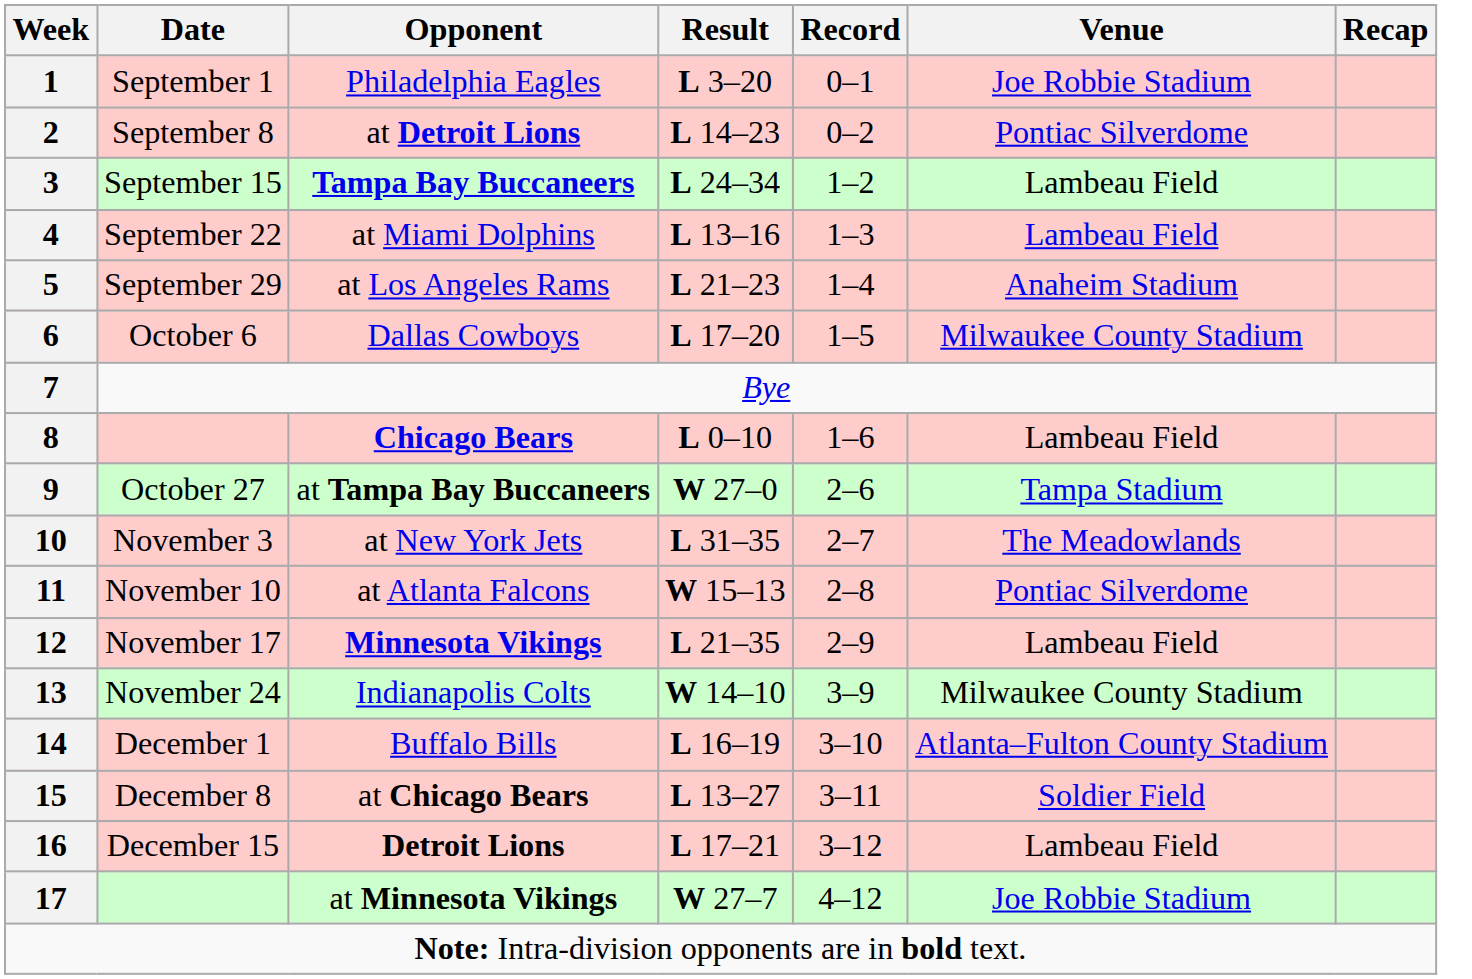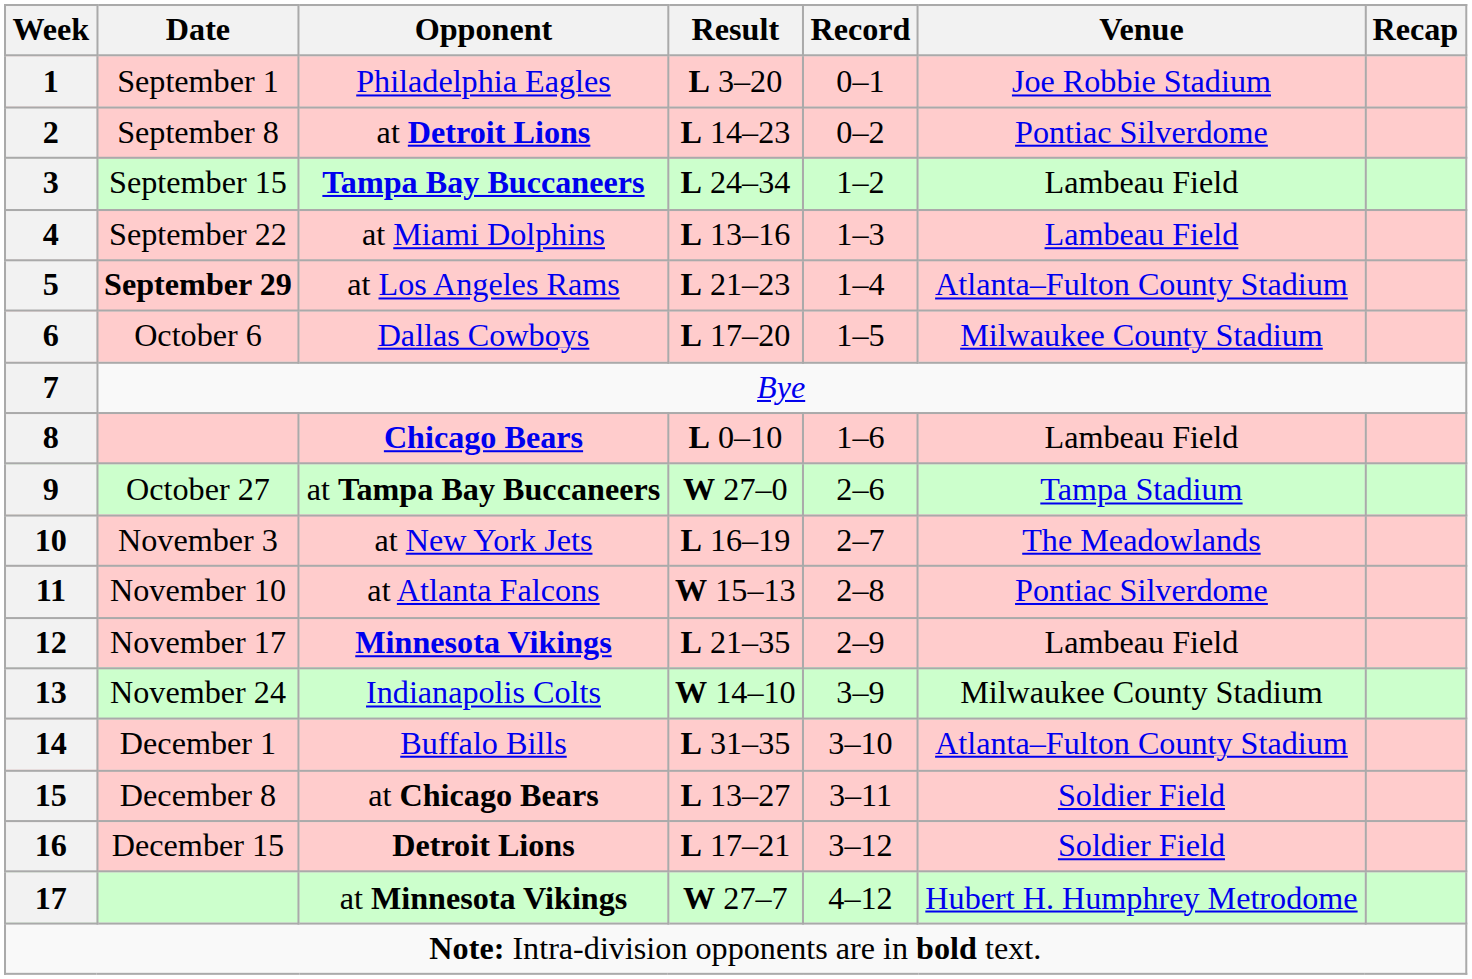(193, 285) normal -> (198, 285) bold
(1122, 285) Anaheim Stadium -> (1141, 285) Atlanta–Fulton County Stadium
(725, 540) L 31–35 -> (735, 540) L 16–19
(725, 744) L 16–19 -> (735, 744) L 31–35
(1122, 846) Lambeau Field -> (1141, 846) Soldier Field
(1122, 897) Joe Robbie Stadium -> (1141, 897) Hubert H. Humphrey Metrodome
